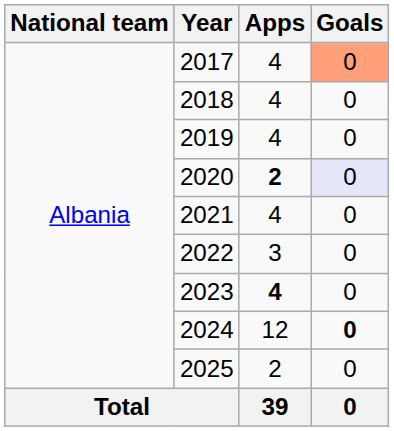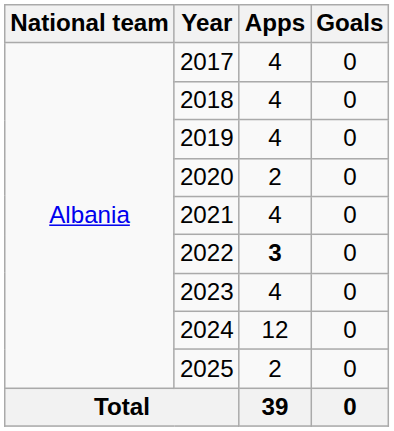(350, 61) lightsalmon background -> (350, 61) no background
(275, 176) bold -> (275, 176) normal
(350, 176) lavender background -> (350, 176) no background
(275, 253) normal -> (275, 253) bold
(275, 291) bold -> (275, 291) normal
(350, 330) bold -> (350, 330) normal
